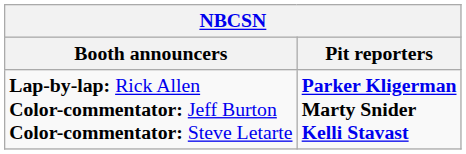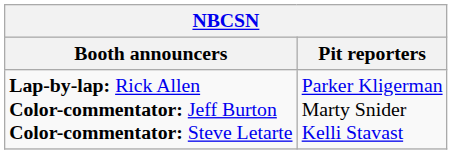(379, 109) bold -> (372, 109) normal
